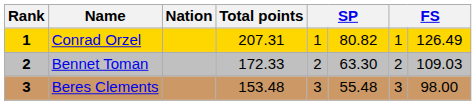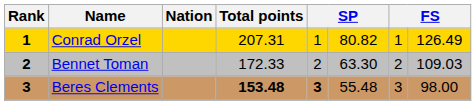(261, 87) normal -> (261, 87) bold
(317, 87) normal -> (317, 87) bold
